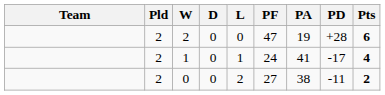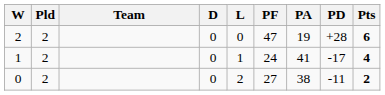columns swapped: (75, 15) <-> (186, 15)
